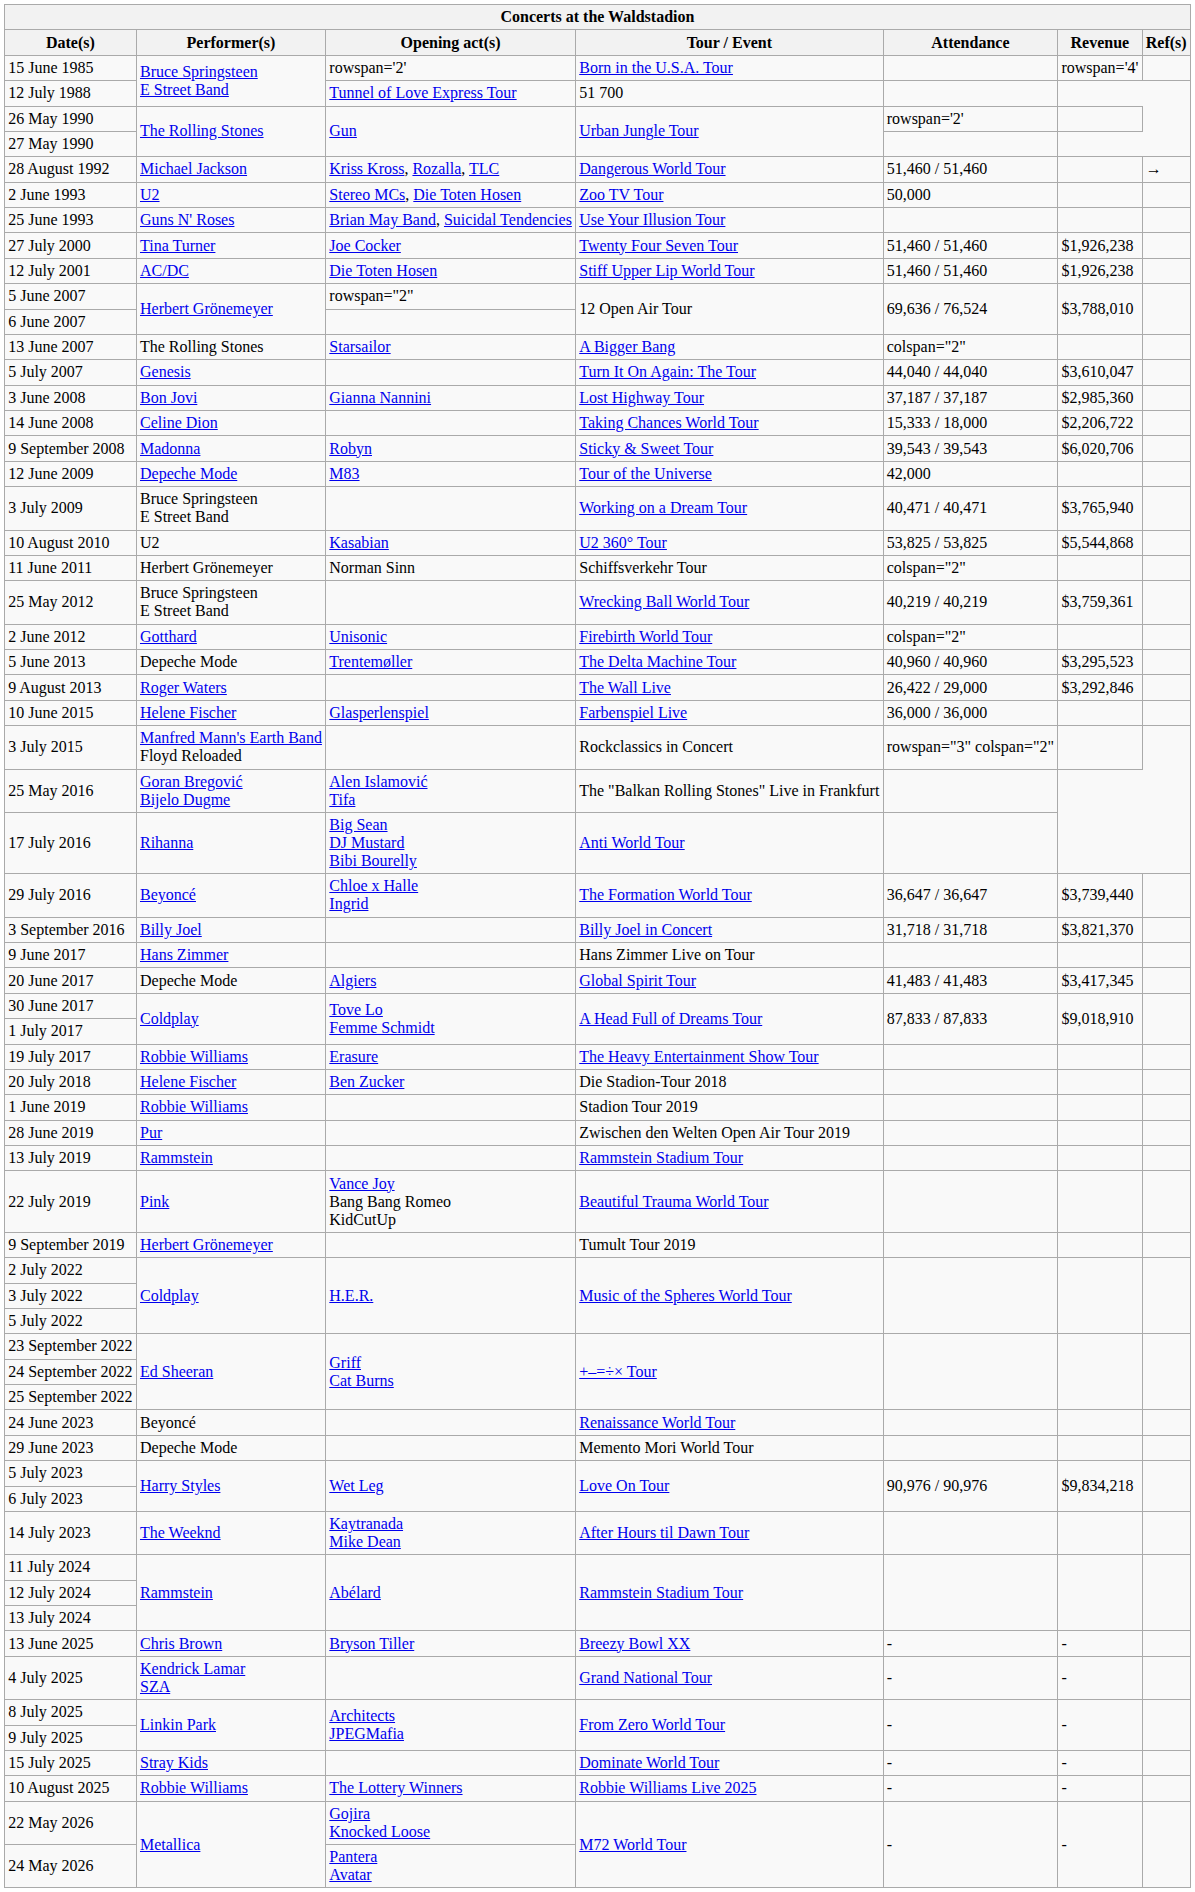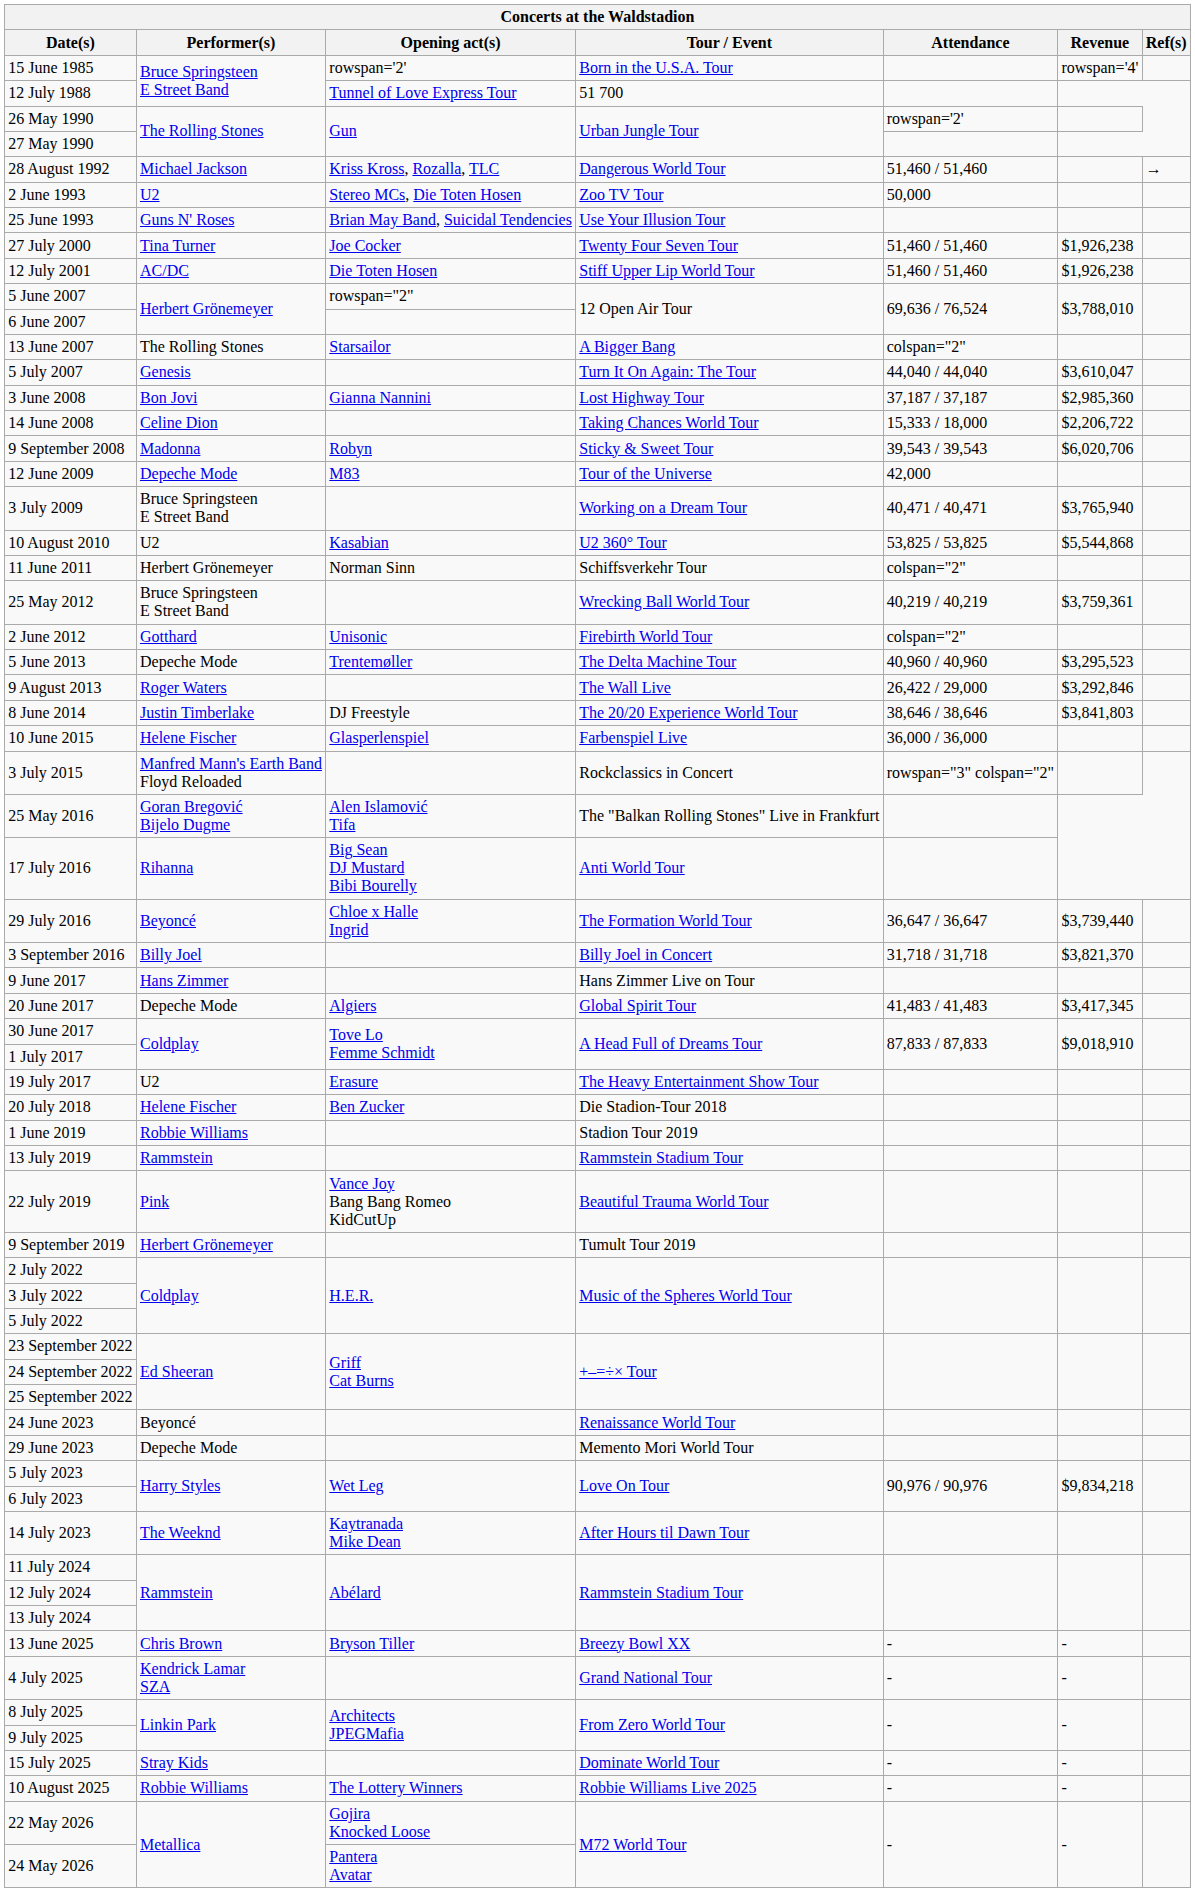+ row: (47, 712)
(194, 1056) Robbie Williams -> (150, 1082) U2
- row: (51, 1132)
